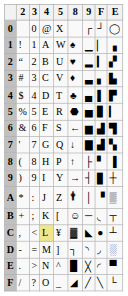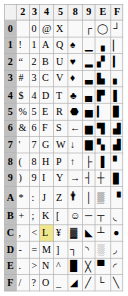columns swapped: (115, 12) <-> (101, 12)
(61, 45) W -> (60, 45) Q
(60, 145) Q -> (61, 145) W
